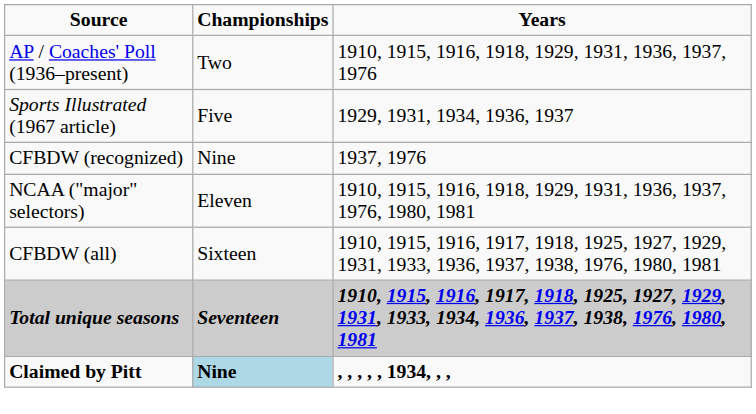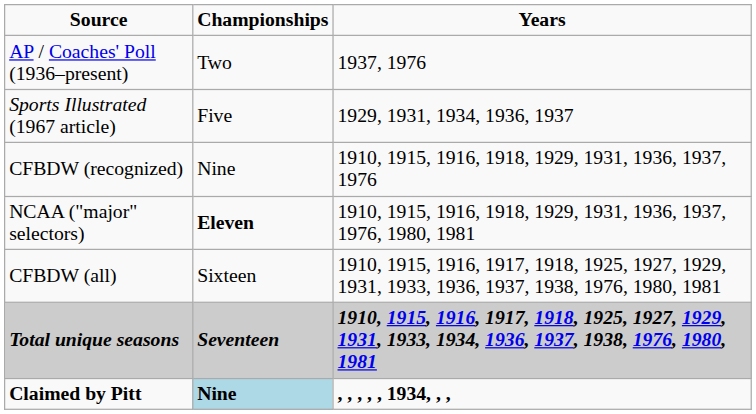(532, 62) 1910, 1915, 1916, 1918, 1929, 1931, 1936, 1937, 1976 -> (382, 62) 1937, 1976
(382, 158) 1937, 1976 -> (532, 169) 1910, 1915, 1916, 1918, 1929, 1931, 1936, 1937, 1976
(225, 200) normal -> (226, 222) bold
